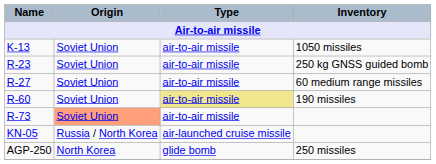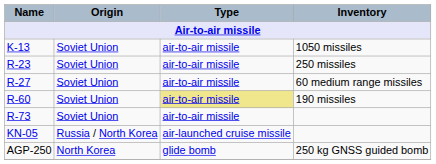(362, 64) 250 kg GNSS guided bomb -> (326, 64) 250 missiles
(87, 116) lightsalmon background -> (87, 116) no background
(326, 151) 250 missiles -> (362, 151) 250 kg GNSS guided bomb
